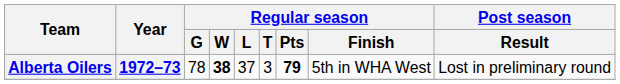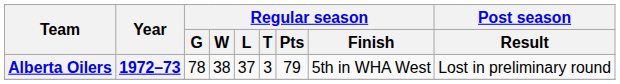(222, 67) bold -> (222, 67) normal
(292, 67) bold -> (292, 67) normal
